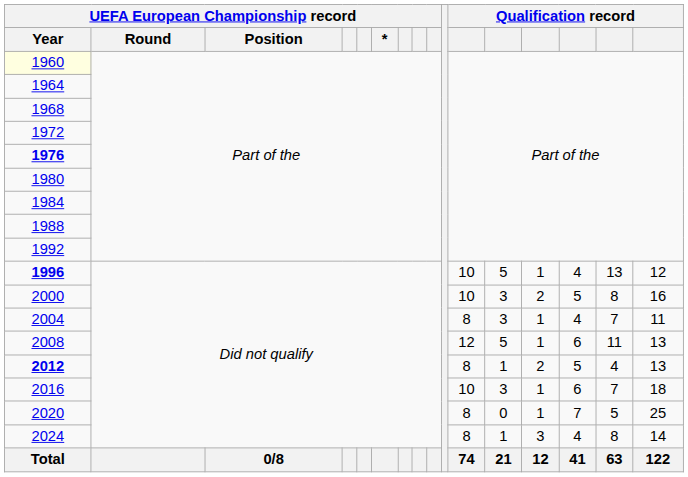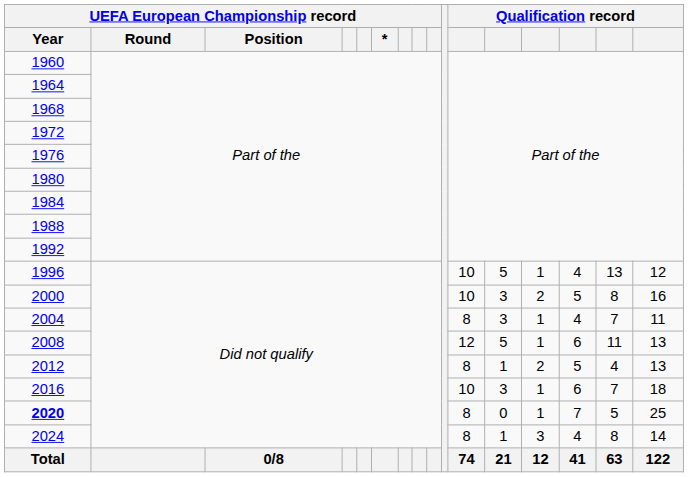(48, 62) lightyellow background -> (48, 62) no background
(48, 156) bold -> (48, 156) normal
(48, 272) bold -> (48, 272) normal
(48, 366) bold -> (48, 366) normal
(48, 413) normal -> (48, 413) bold
